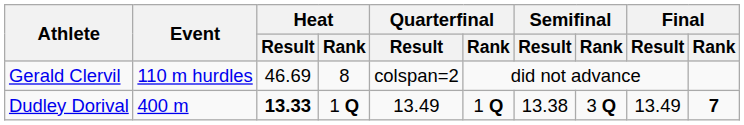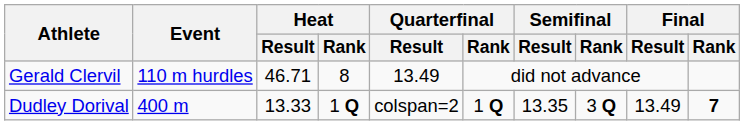(288, 76) 46.69 -> (288, 76) 46.71
(416, 76) colspan=2 -> (416, 76) 13.49
(288, 105) bold -> (288, 105) normal
(416, 105) 13.49 -> (416, 105) colspan=2
(545, 105) 13.38 -> (545, 105) 13.35
